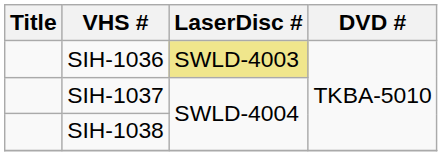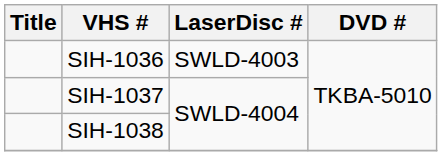(237, 58) khaki background -> (237, 58) no background
